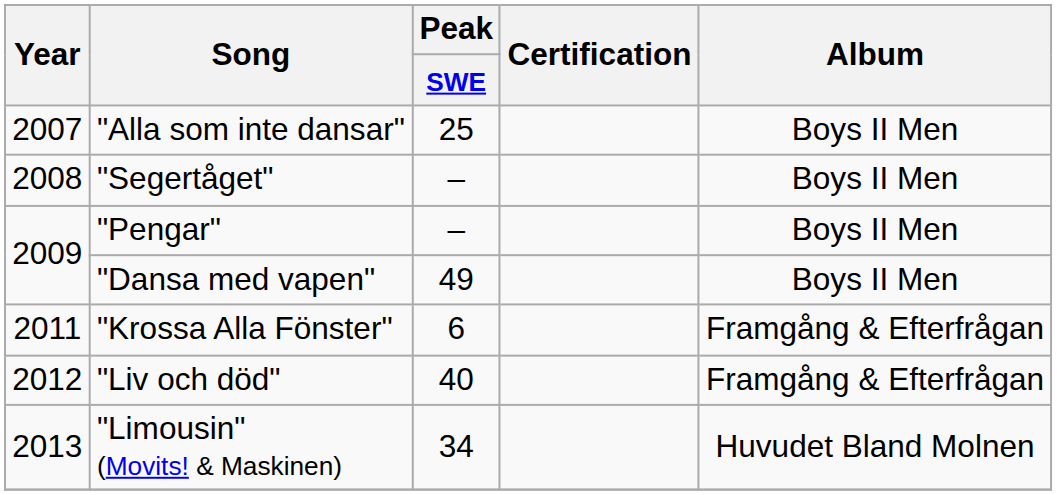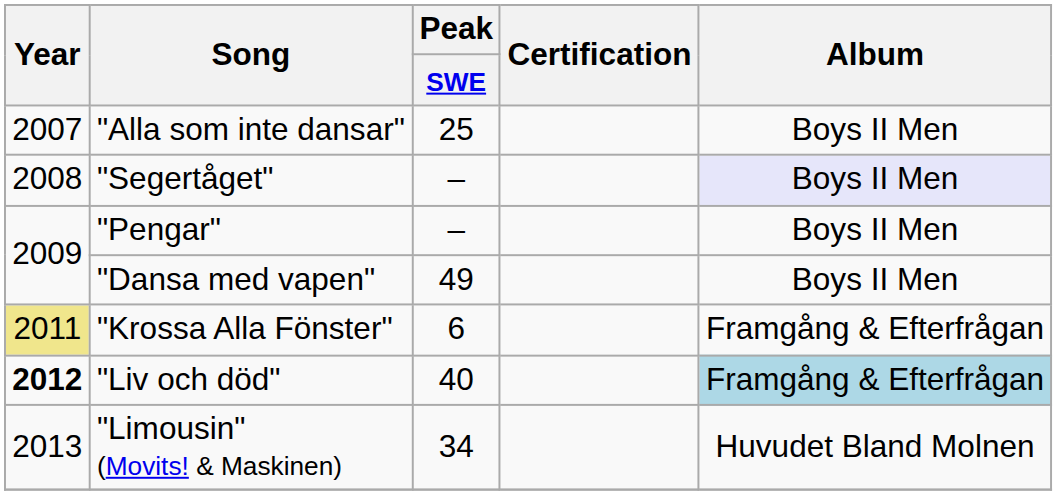(875, 179) no background -> (875, 179) lavender background
(47, 329) no background -> (47, 329) khaki background
(47, 379) normal -> (47, 379) bold
(875, 379) no background -> (875, 379) lightblue background
